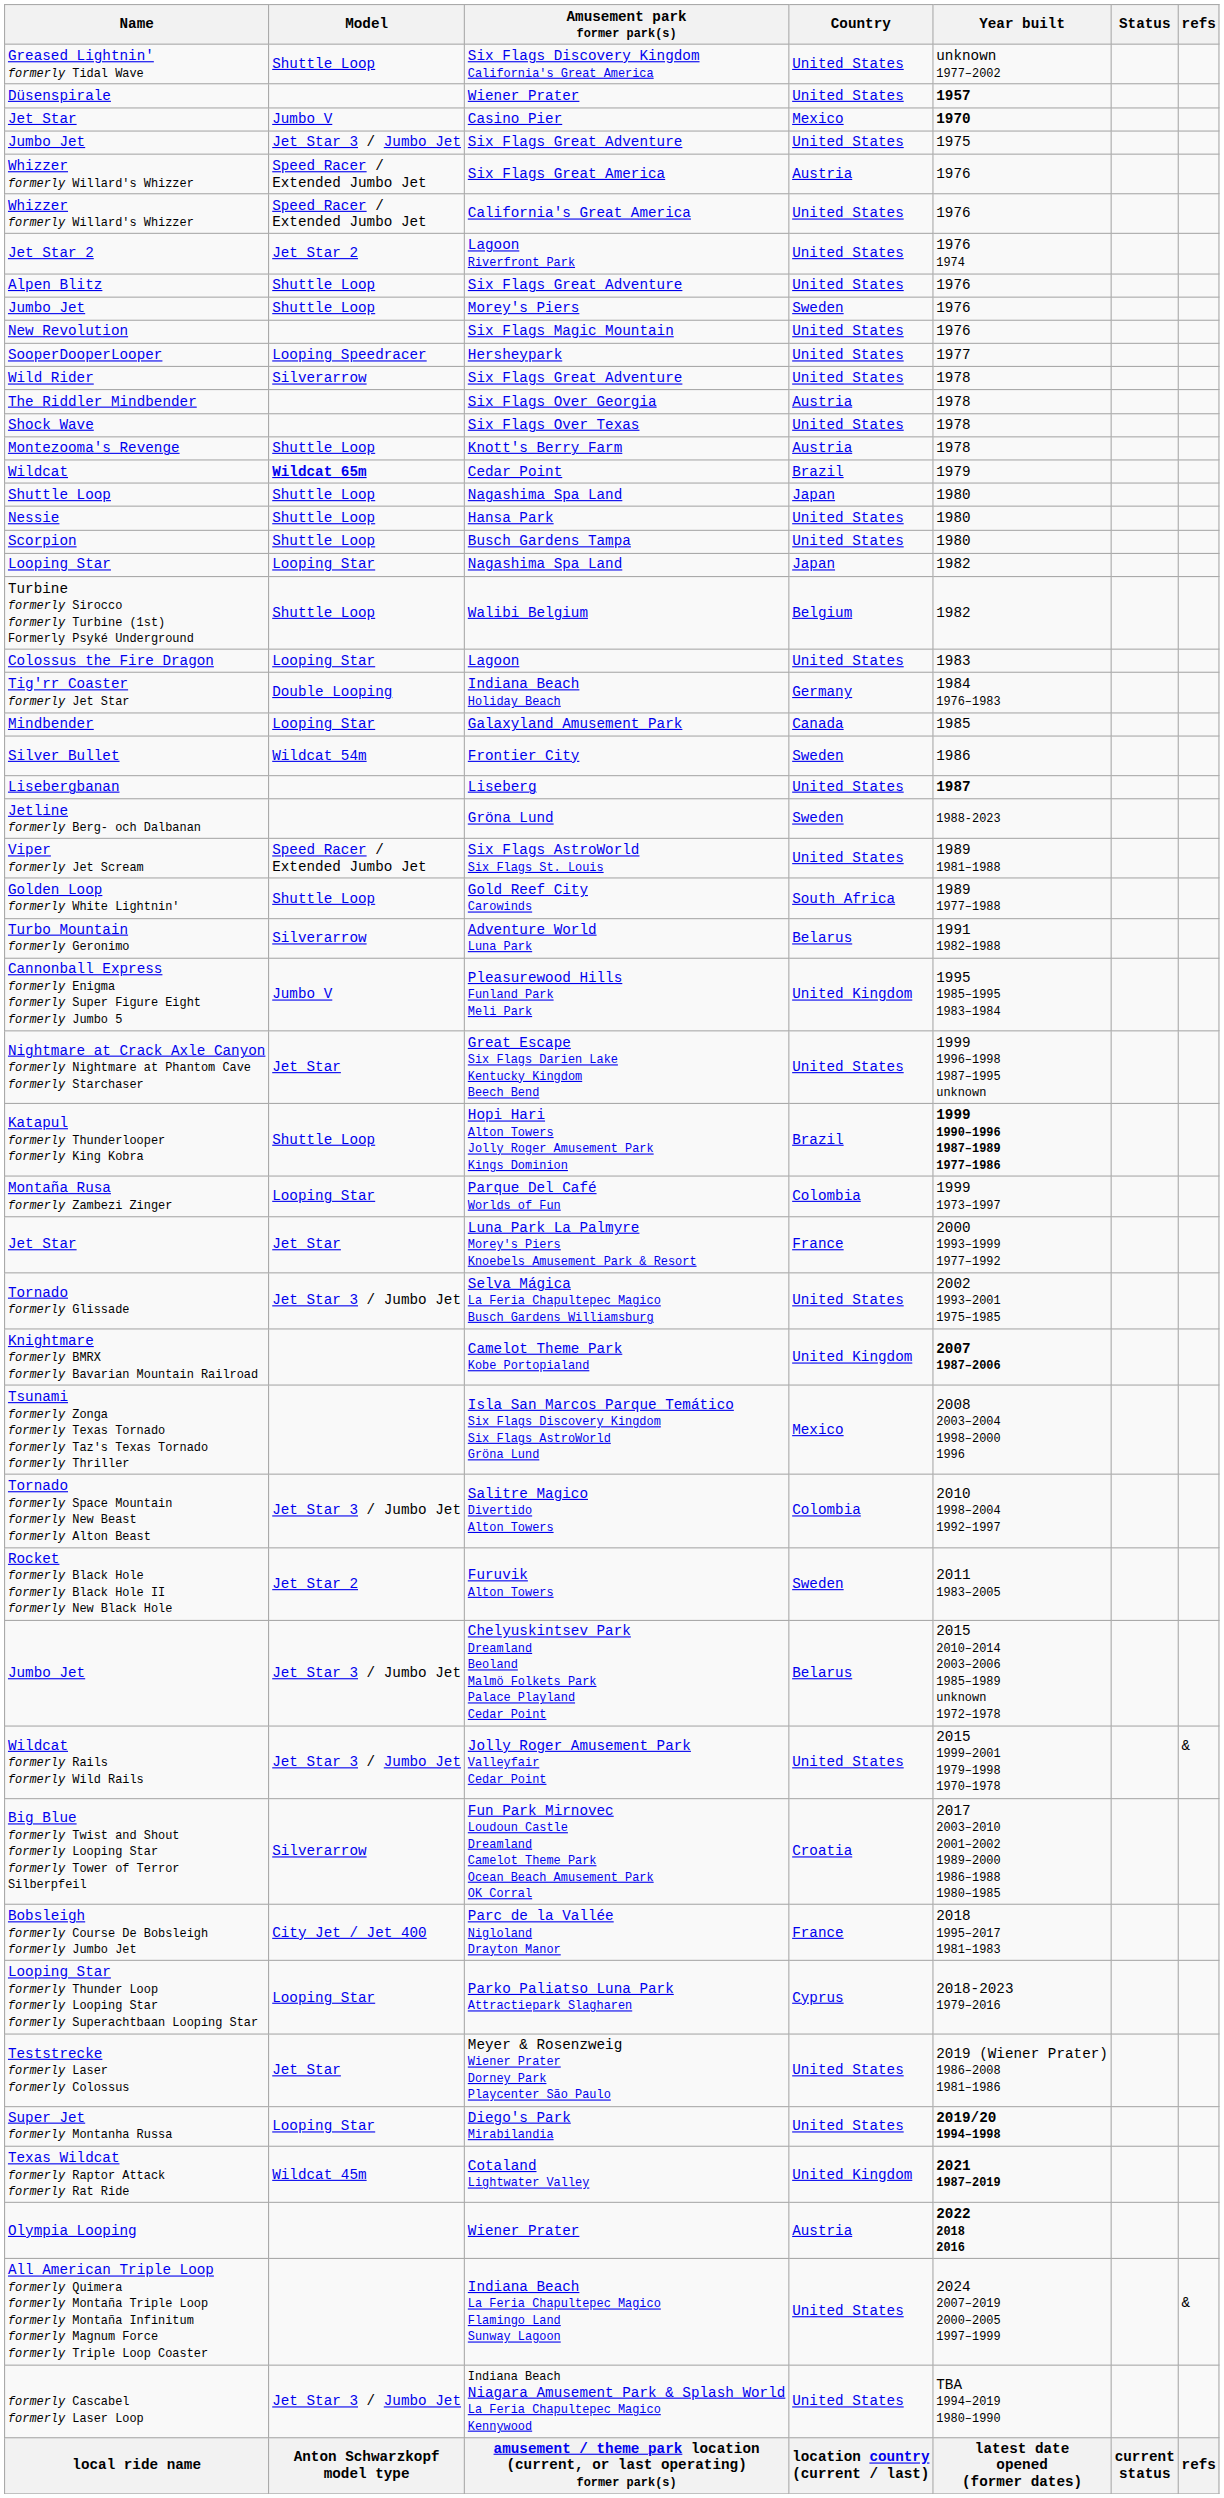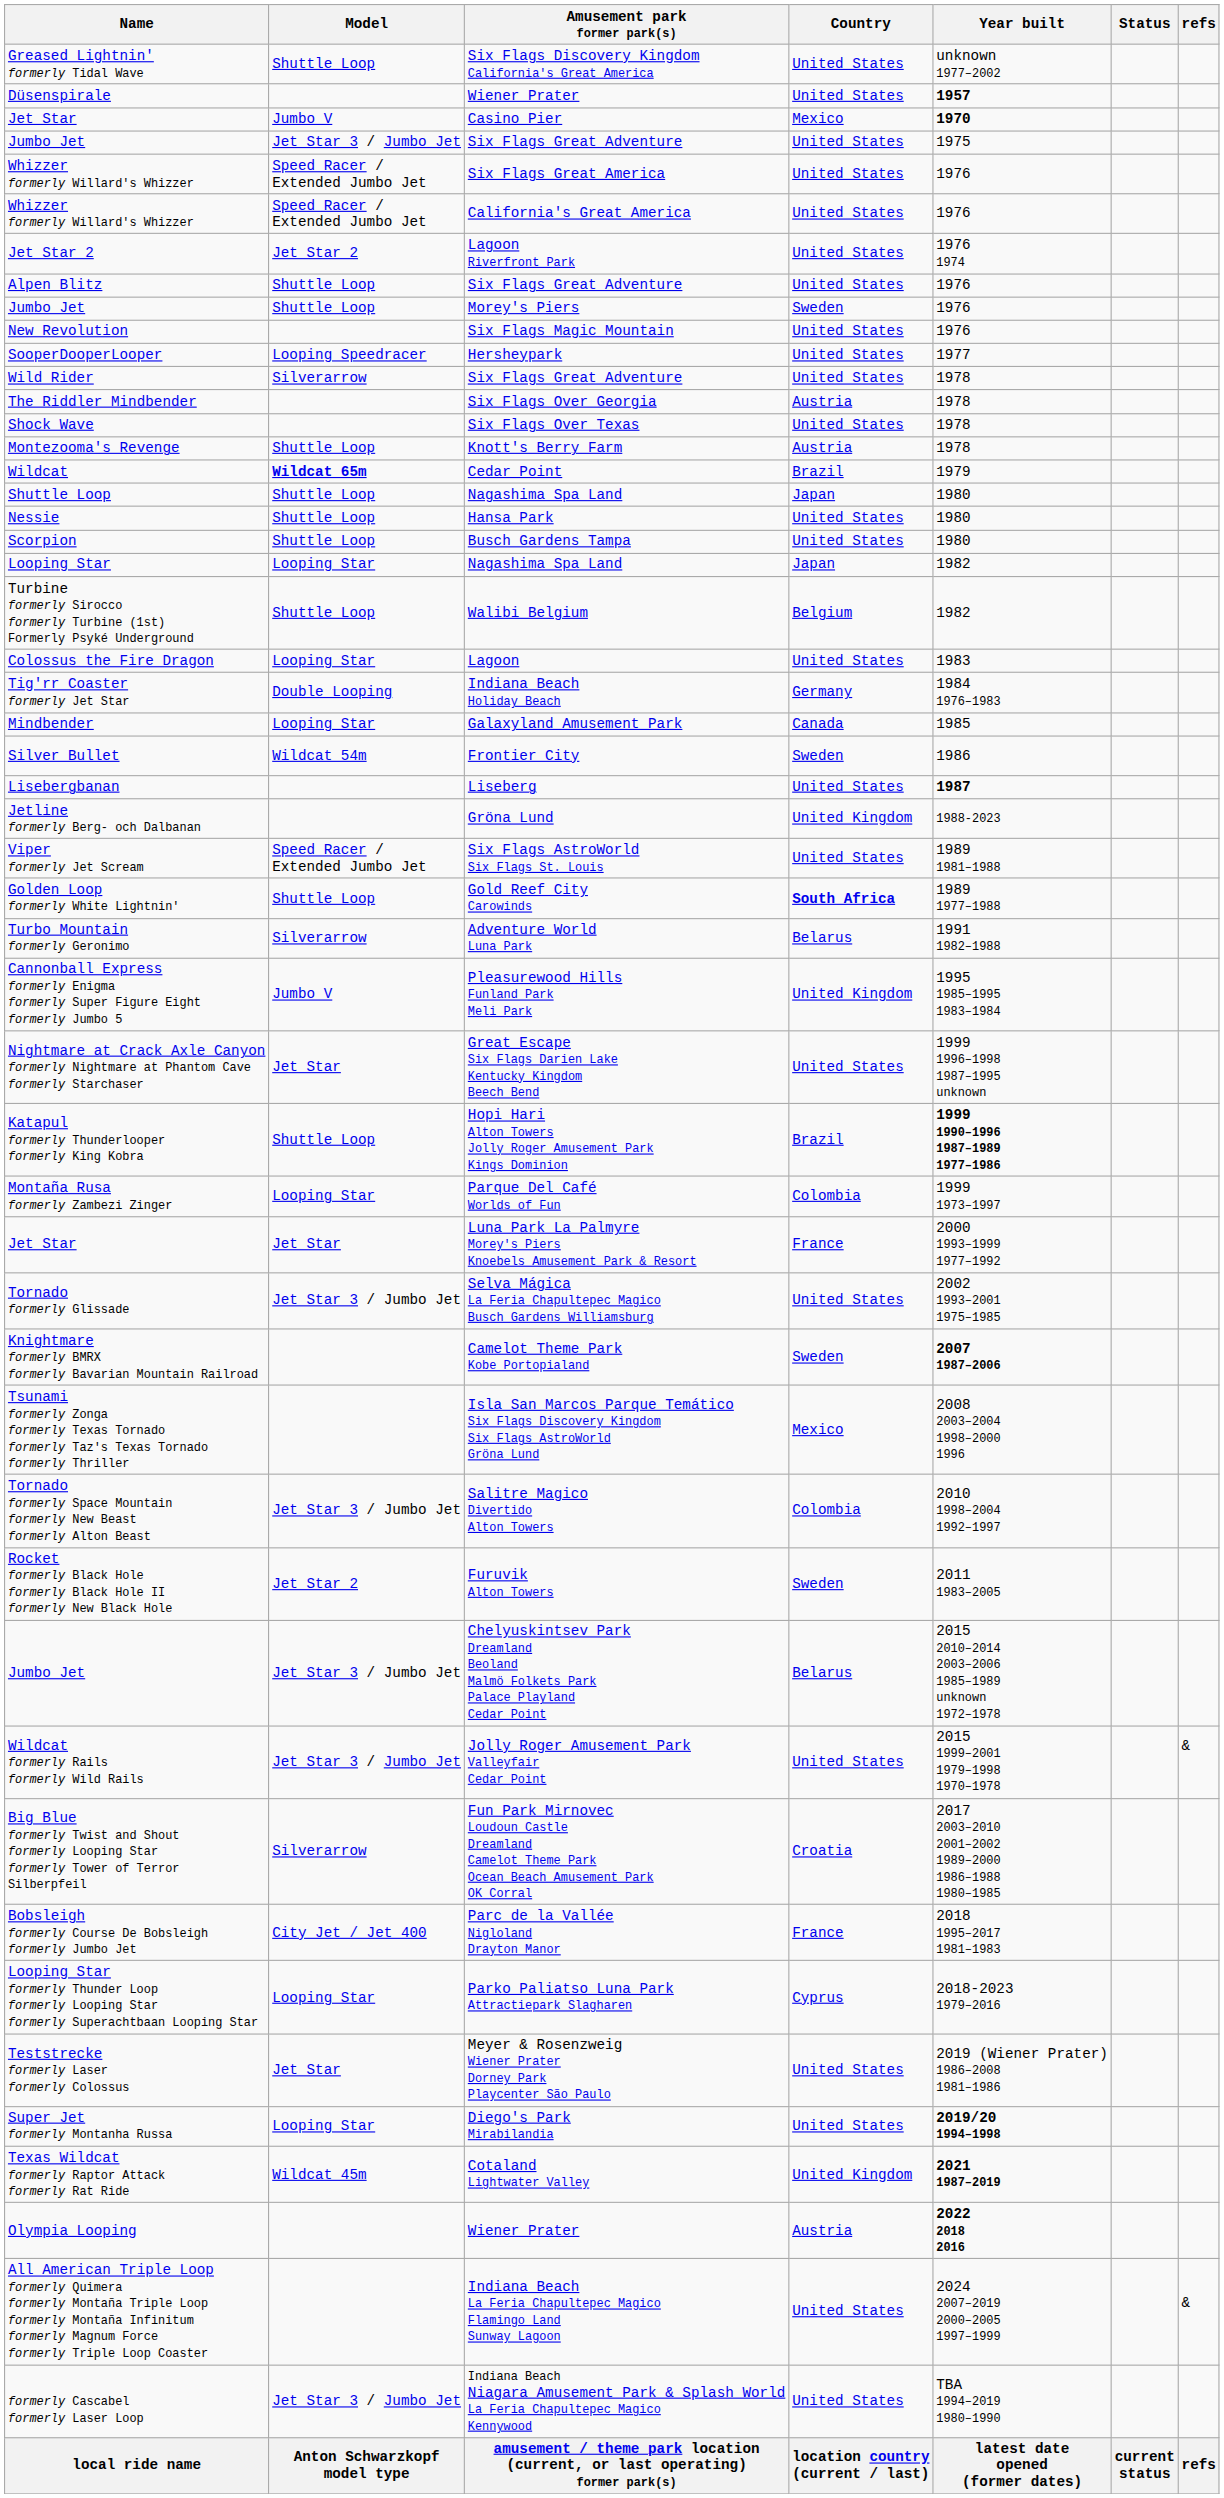(822, 174) Austria -> (848, 174) United States
(818, 819) Sweden -> (852, 819) United Kingdom
(844, 898) normal -> (844, 898) bold
(852, 1357) United Kingdom -> (818, 1357) Sweden
